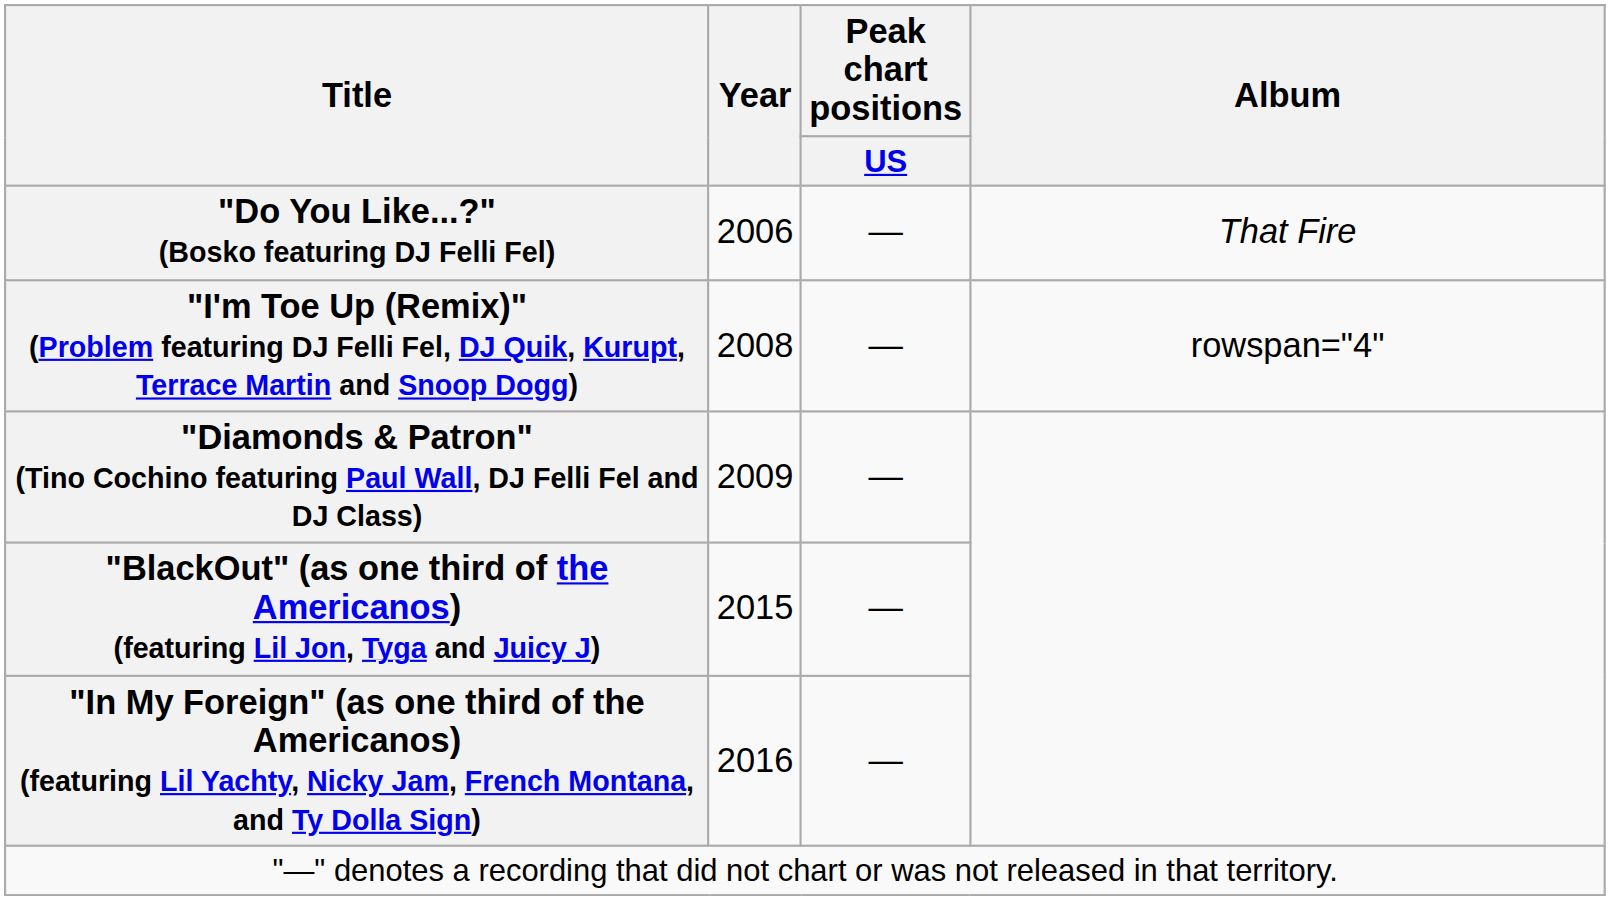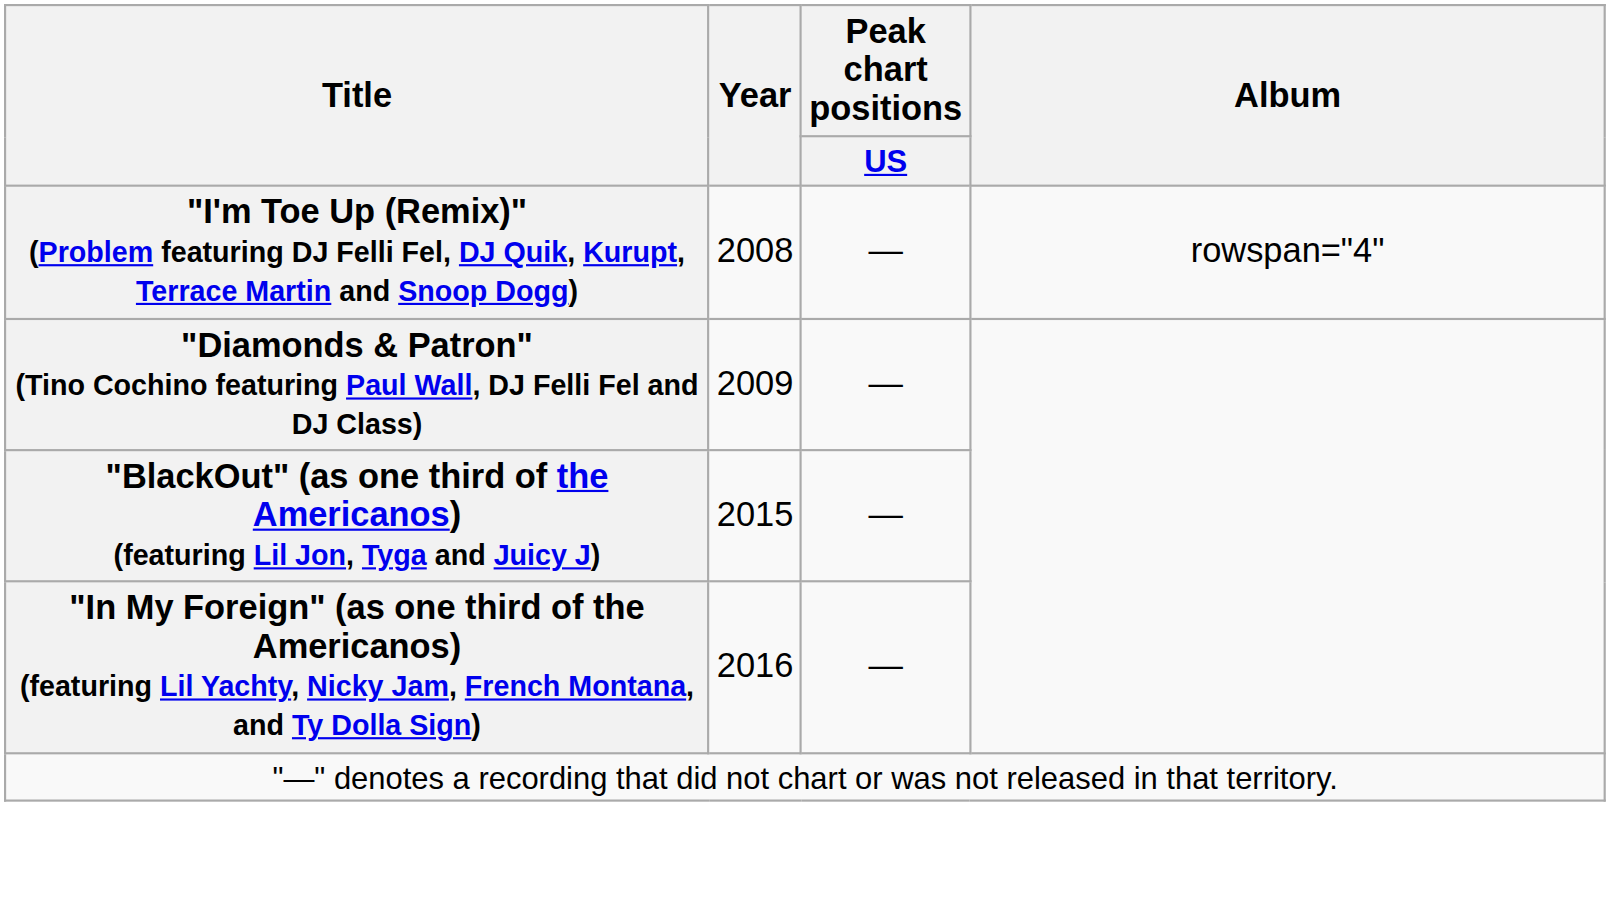- row: (357, 231)
